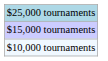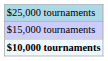(51, 47) normal -> (54, 47) bold
